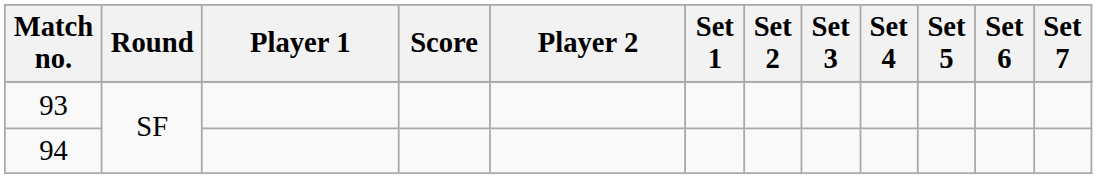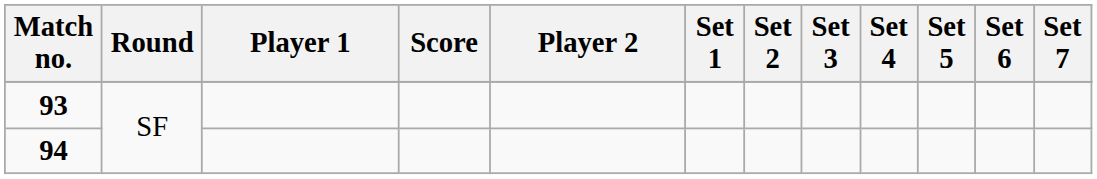(53, 104) normal -> (53, 104) bold
(53, 150) normal -> (53, 150) bold
